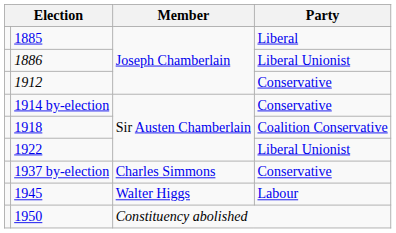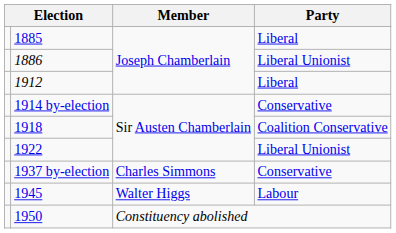(295, 82) Conservative -> (278, 82) Liberal
